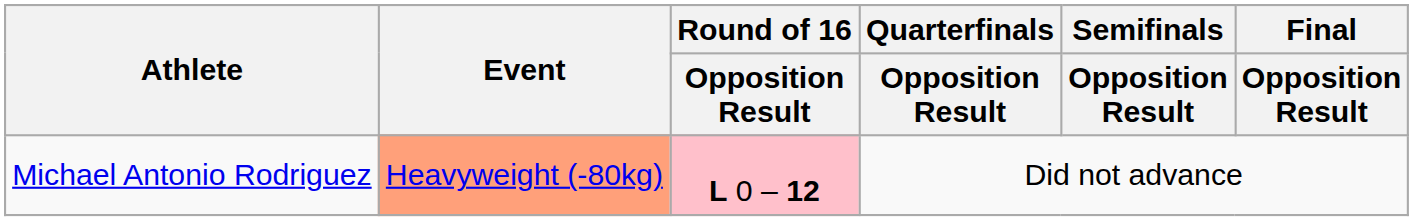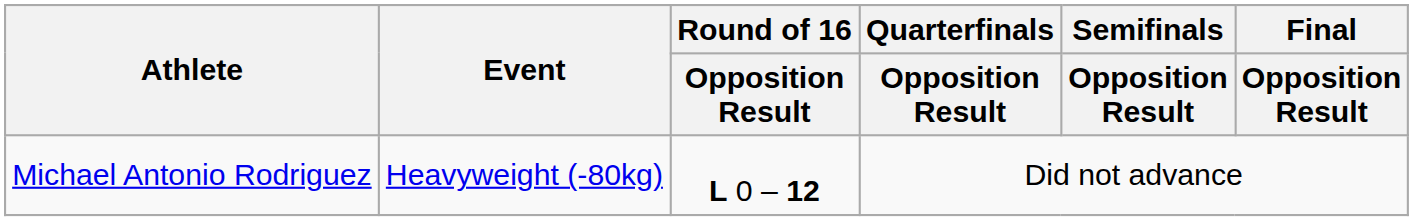(524, 175) lightsalmon background -> (524, 175) no background
(764, 192) pink background -> (764, 192) no background
